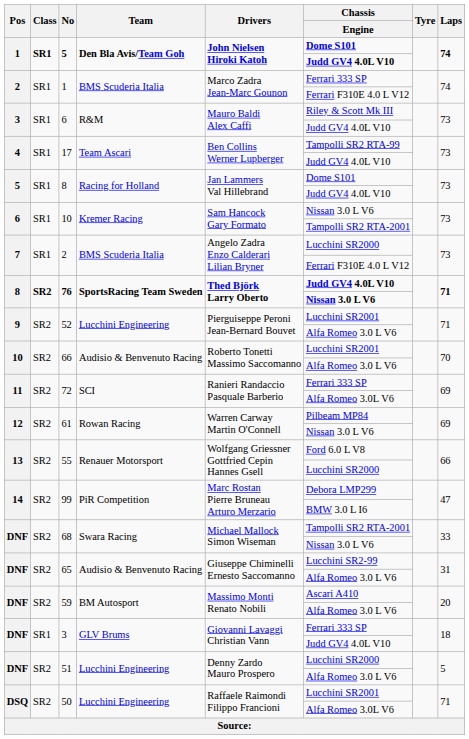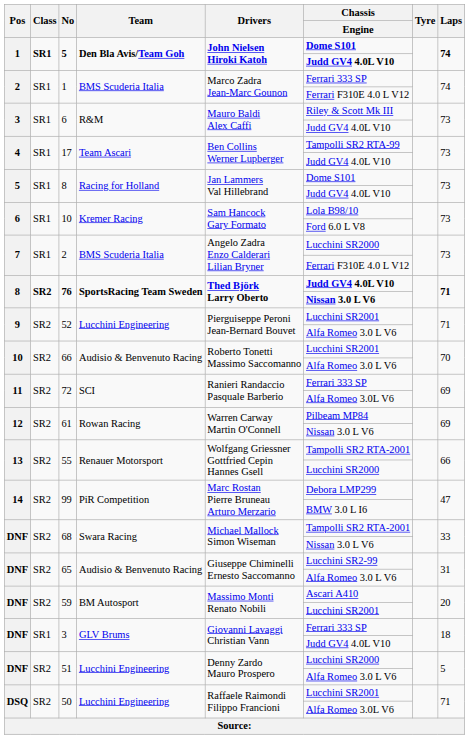(340, 210) Nissan 3.0 L V6 -> (332, 210) Lola B98/10
(358, 227) Tampolli SR2 RTA-2001 -> (335, 227) Ford 6.0 L V8
(335, 450) Ford 6.0 L V8 -> (358, 450) Tampolli SR2 RTA-2001
(351, 610) Alfa Romeo 3.0 L V6 -> (343, 610) Lucchini SR2001
